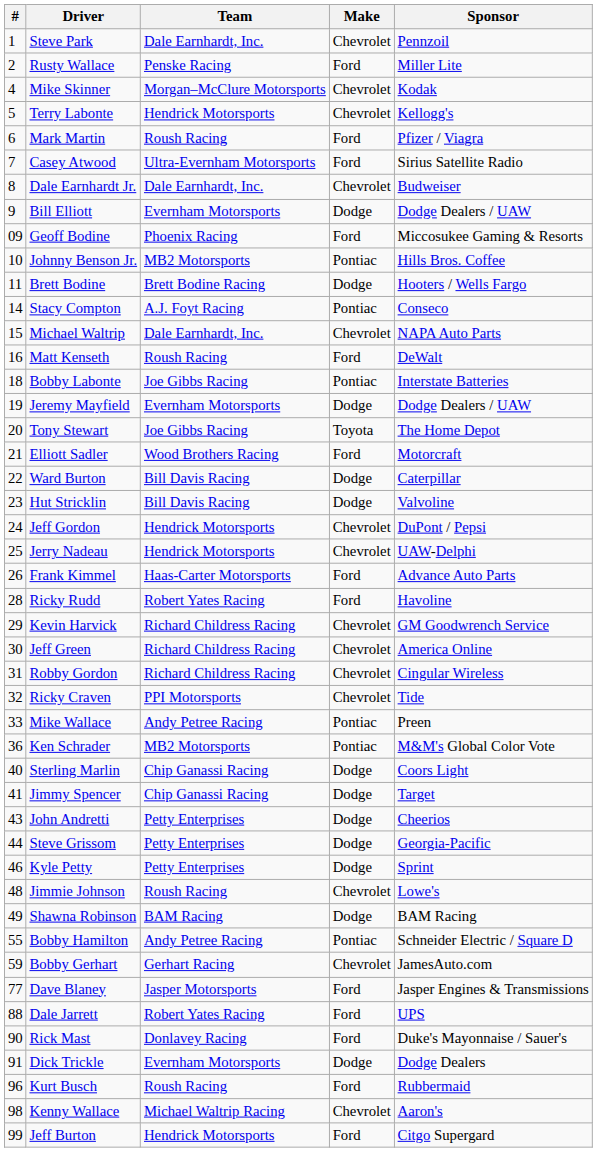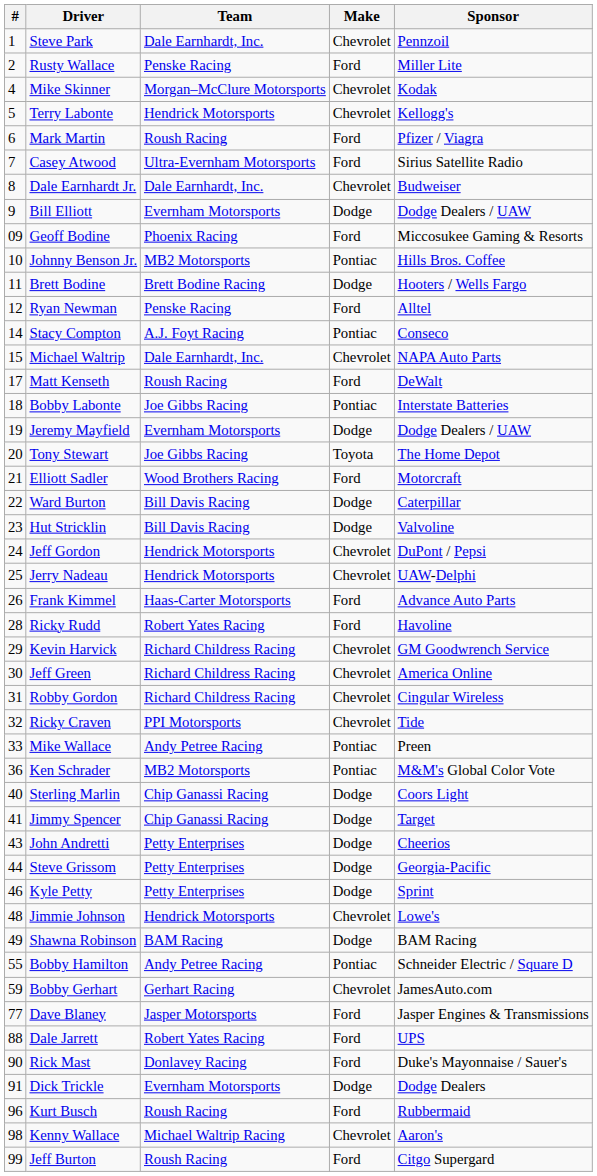+ row: (73, 308)
(15, 357) 16 -> (15, 381) 17
(186, 892) Roush Racing -> (209, 916) Hendrick Motorsports
(209, 1135) Hendrick Motorsports -> (186, 1159) Roush Racing
